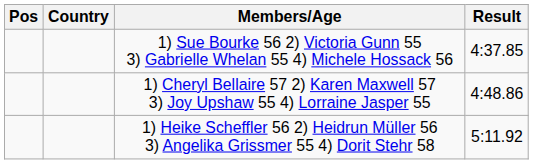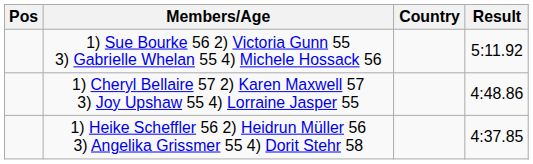columns swapped: (78, 17) <-> (290, 17)
(497, 51) 4:37.85 -> (497, 51) 5:11.92
(497, 136) 5:11.92 -> (497, 136) 4:37.85
